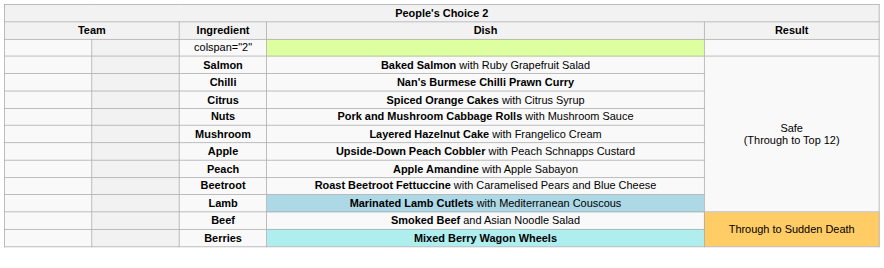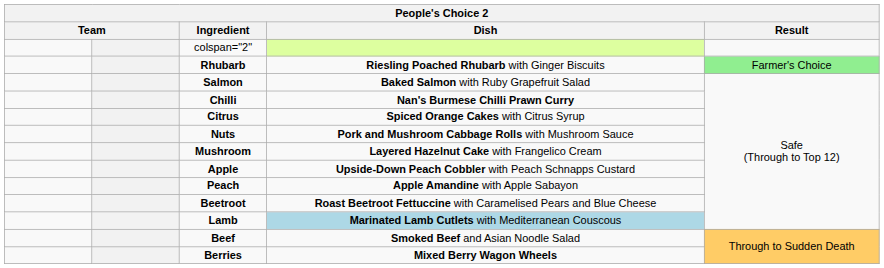+ row: (223, 65)
(485, 238) paleturquoise background -> (485, 255) no background
